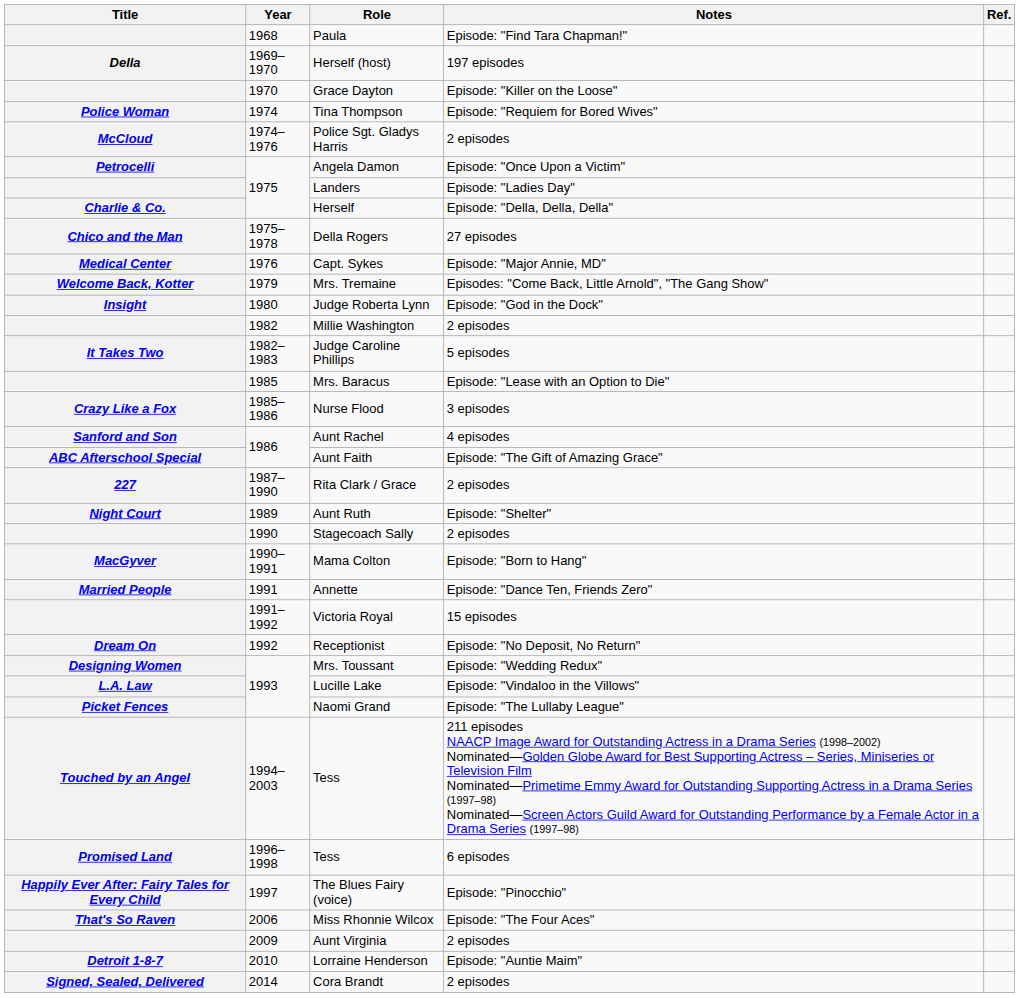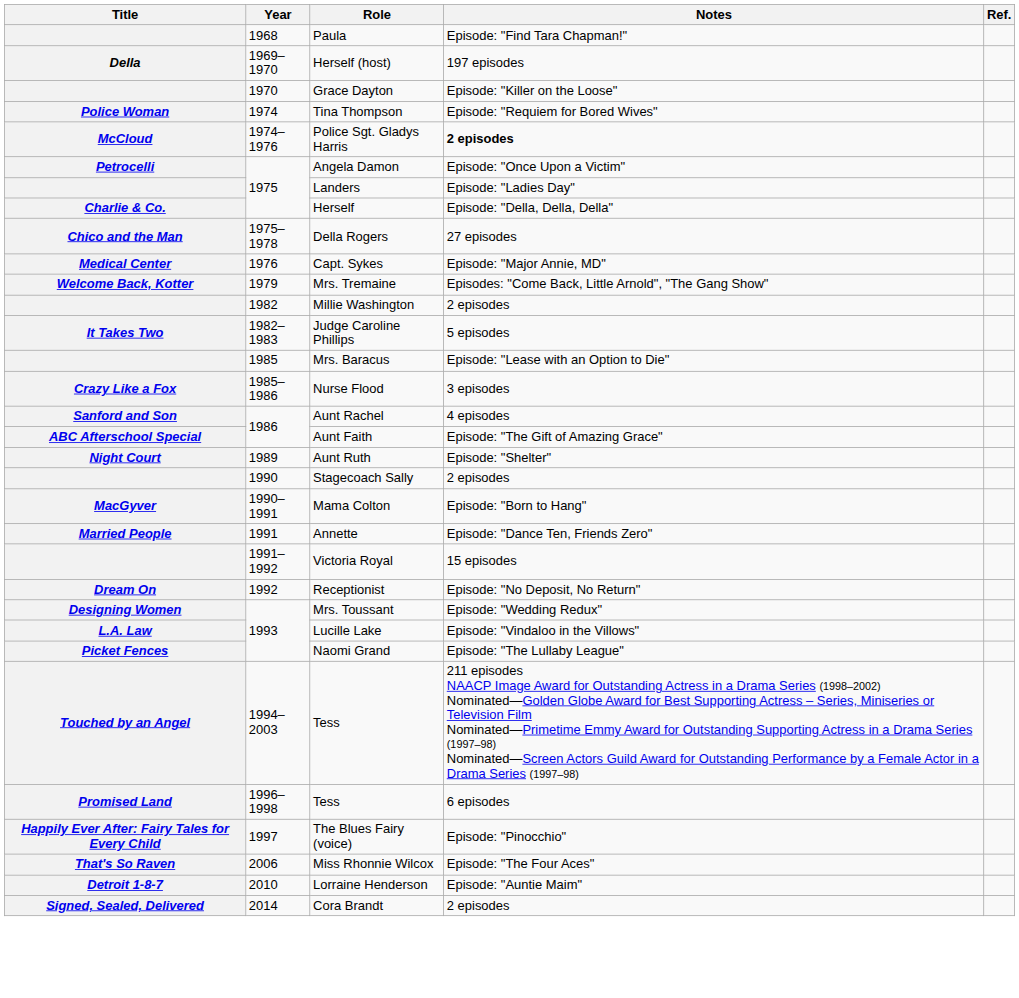(478, 139) normal -> (480, 139) bold
- row: (263, 305)
- row: (267, 485)
- row: (263, 940)
